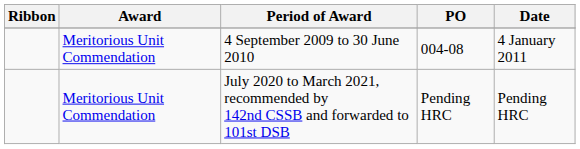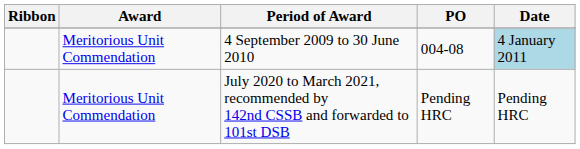(527, 48) no background -> (527, 48) lightblue background
